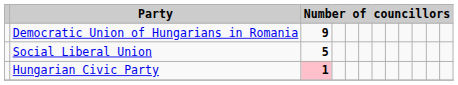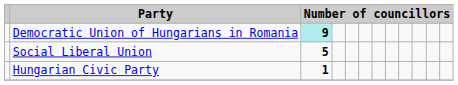(325, 33) no background -> (325, 33) paleturquoise background
(325, 70) pink background -> (325, 70) no background
